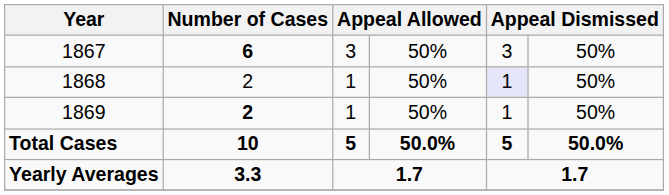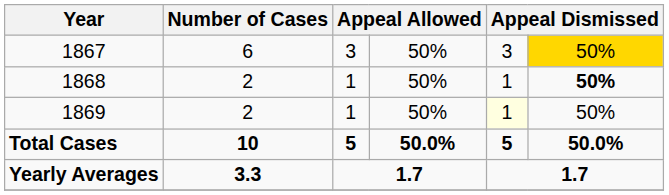(248, 50) bold -> (248, 50) normal
(596, 50) no background -> (596, 50) gold background
(507, 81) lavender background -> (507, 81) no background
(596, 81) normal -> (596, 81) bold
(248, 112) bold -> (248, 112) normal
(507, 112) no background -> (507, 112) lightyellow background
